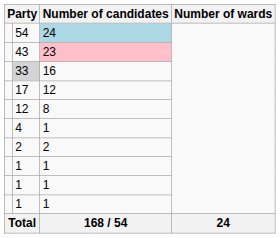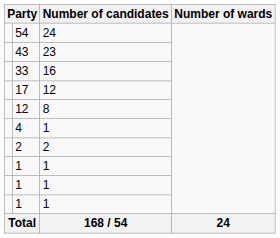(49, 33) lightblue background -> (49, 33) no background
(49, 52) pink background -> (49, 52) no background
(22, 71) lightgrey background -> (22, 71) no background
